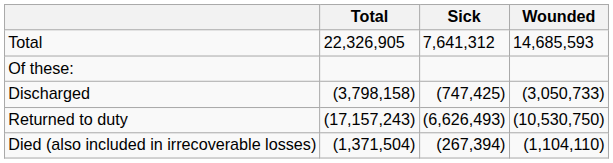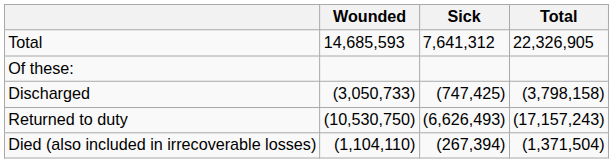columns swapped: (559, 17) <-> (370, 17)
